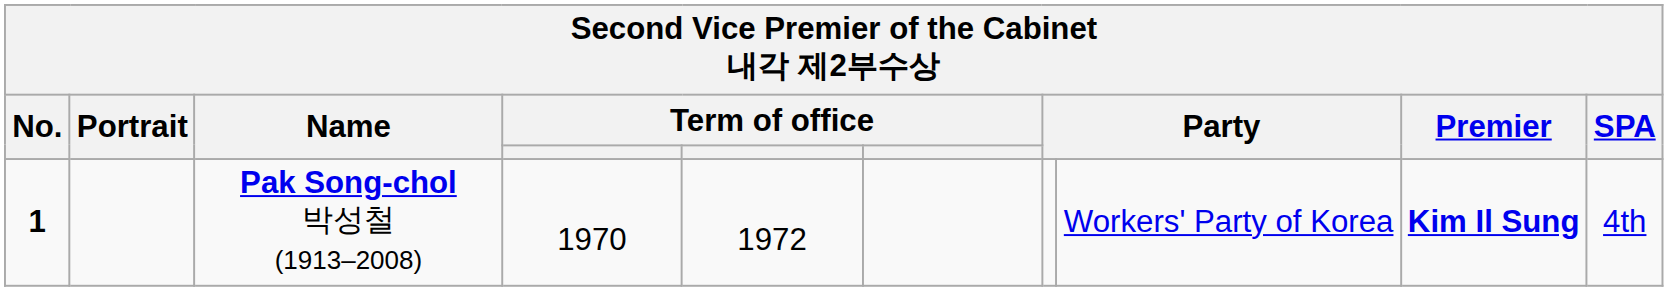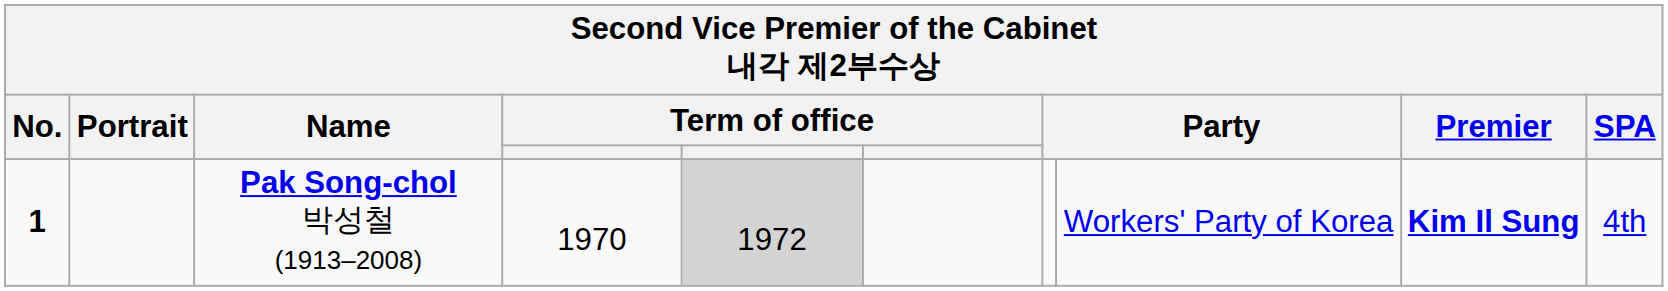(772, 239) no background -> (772, 239) lightgrey background
